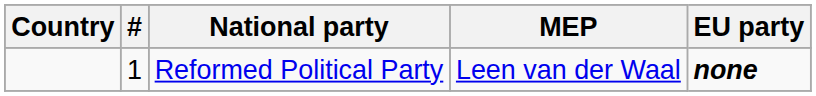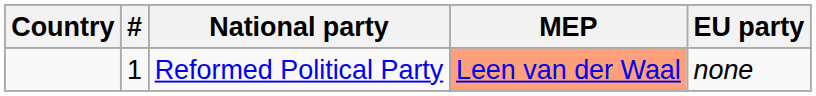(568, 69) no background -> (568, 69) lightsalmon background
(726, 69) bold -> (723, 69) normal
